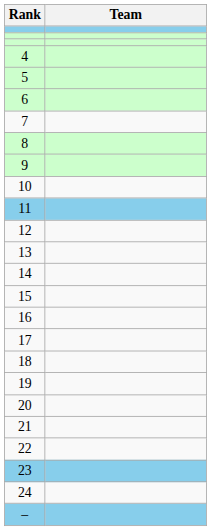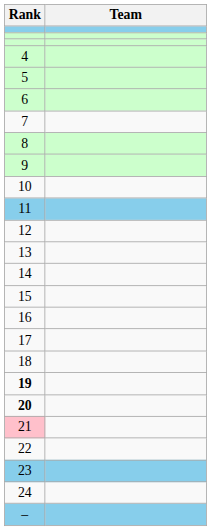(25, 383) normal -> (25, 383) bold
(25, 405) normal -> (25, 405) bold
(25, 427) no background -> (25, 427) pink background
